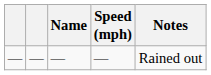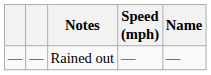columns swapped: (69, 25) <-> (170, 25)
